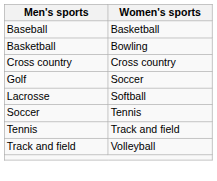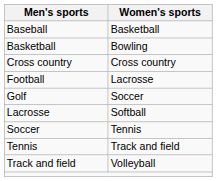+ row: (26, 79)
